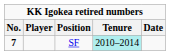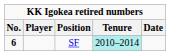(14, 43) 7 -> (14, 43) 6
